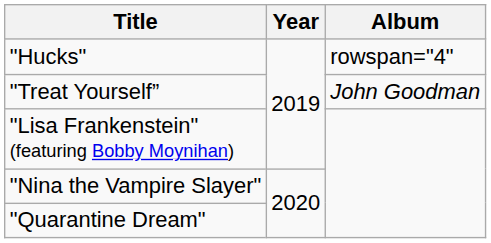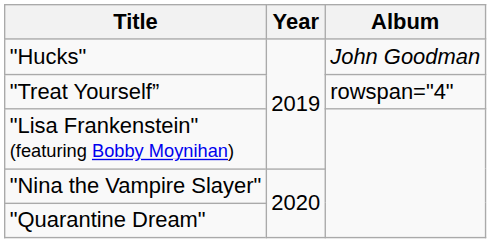(392, 56) rowspan="4" -> (405, 56) John Goodman
(405, 91) John Goodman -> (392, 91) rowspan="4"
